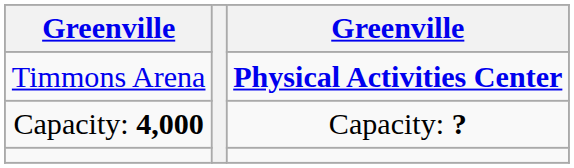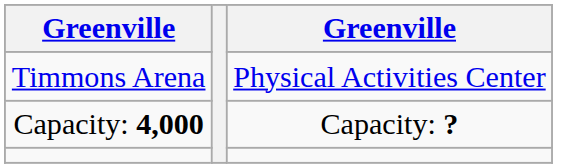(398, 76) bold -> (389, 76) normal
